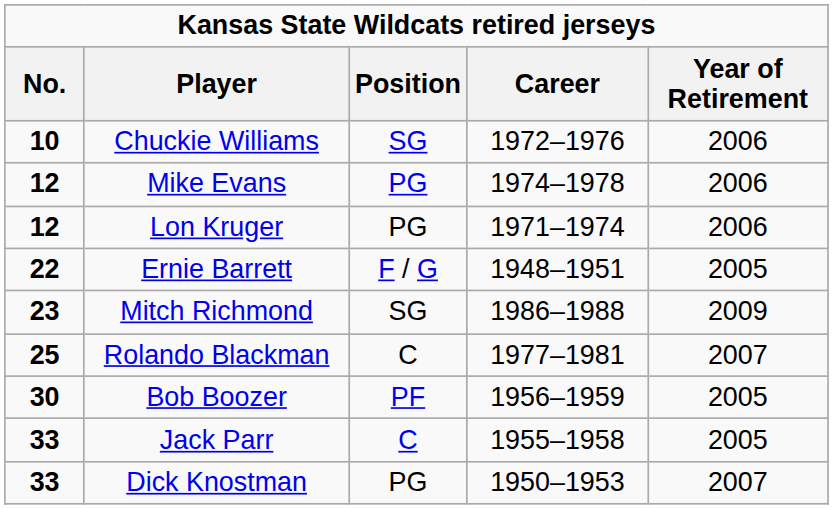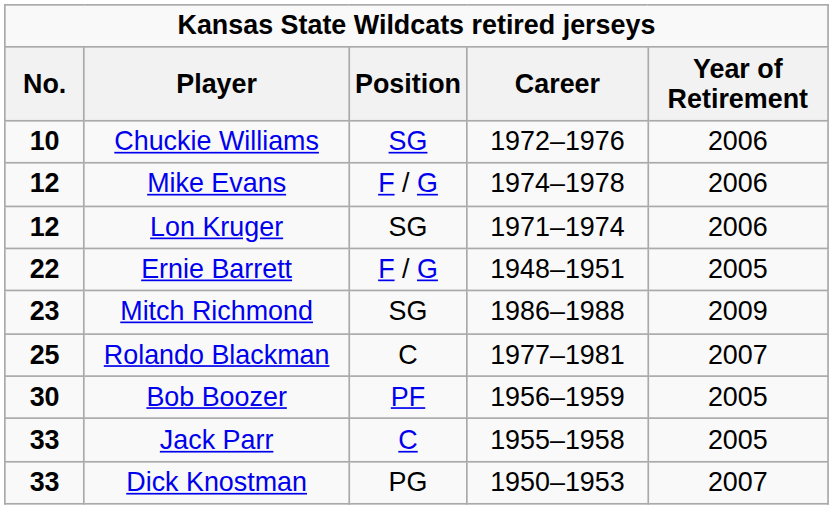(408, 183) PG -> (408, 183) F / G
(408, 226) PG -> (408, 226) SG
